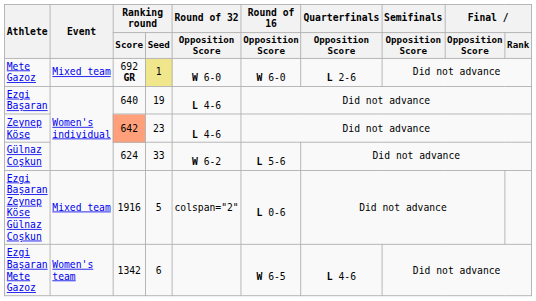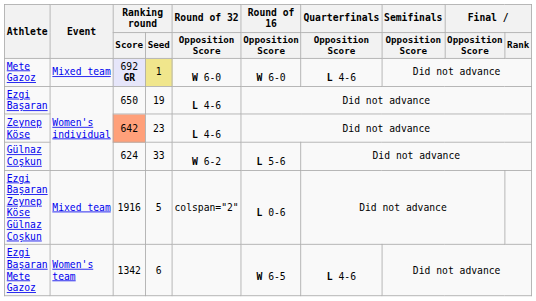(129, 72) no background -> (129, 72) lavender background
(341, 78) L 2-6 -> (341, 78) L 4-6
(129, 100) 640 -> (129, 100) 650
